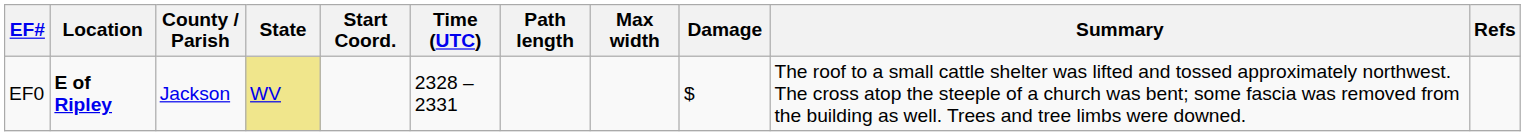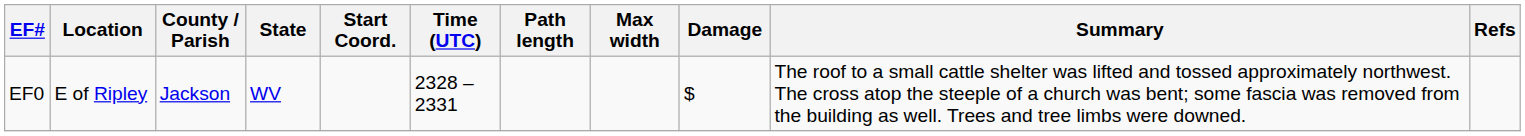(83, 93) bold -> (101, 93) normal
(266, 93) khaki background -> (266, 93) no background
